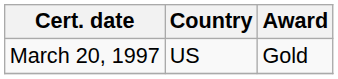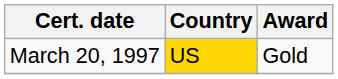(185, 55) no background -> (185, 55) gold background
